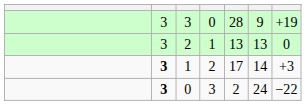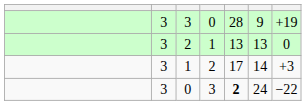(164, 66) bold -> (164, 66) normal
(164, 89) bold -> (164, 89) normal
(236, 89) normal -> (236, 89) bold
